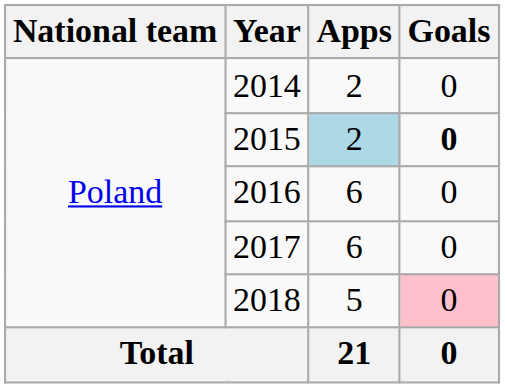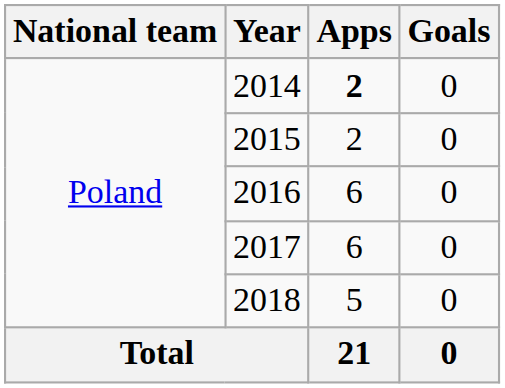(354, 85) normal -> (354, 85) bold
(354, 138) lightblue background -> (354, 138) no background
(449, 138) bold -> (449, 138) normal
(449, 300) pink background -> (449, 300) no background
